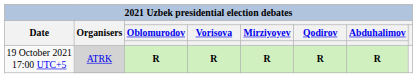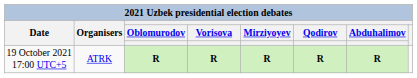(99, 59) lightgrey background -> (99, 59) no background
